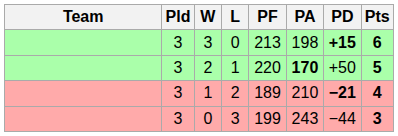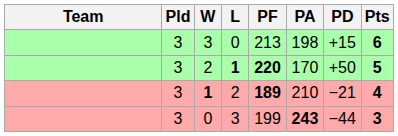(342, 42) bold -> (342, 42) normal
(235, 67) normal -> (235, 67) bold
(268, 67) normal -> (268, 67) bold
(305, 67) bold -> (305, 67) normal
(208, 93) normal -> (208, 93) bold
(268, 93) normal -> (268, 93) bold
(342, 93) bold -> (342, 93) normal
(305, 118) normal -> (305, 118) bold
